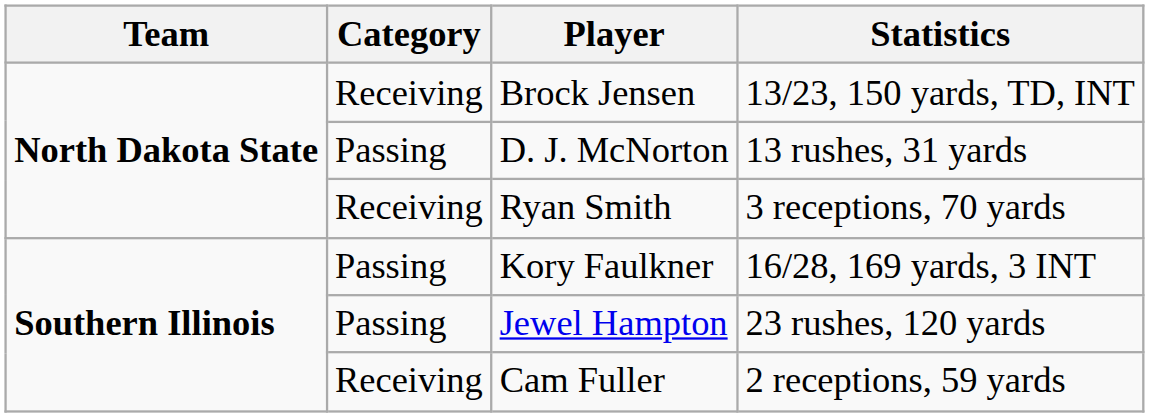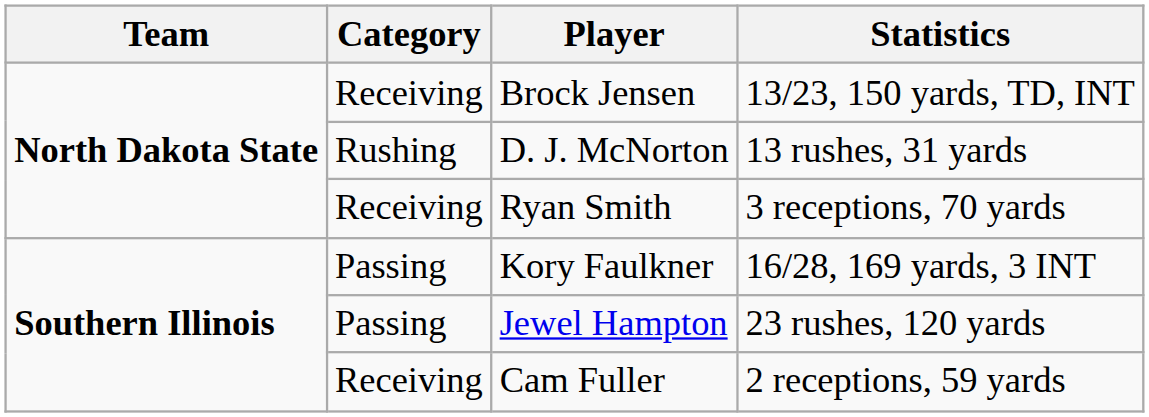(391, 149) Passing -> (396, 149) Rushing
